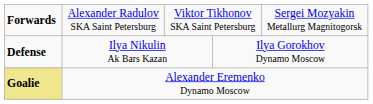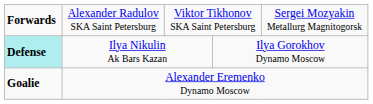(27, 51) no background -> (27, 51) paleturquoise background
(23, 83) khaki background -> (23, 83) no background
